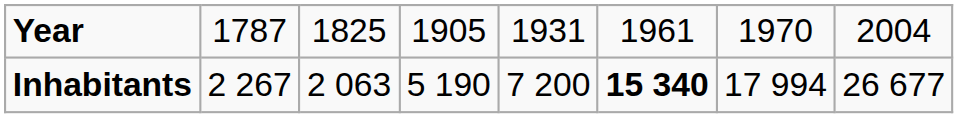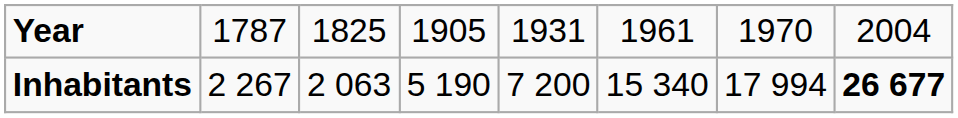(657, 84) bold -> (657, 84) normal
(894, 84) normal -> (894, 84) bold
